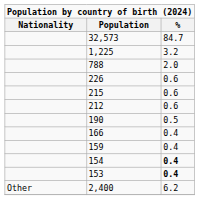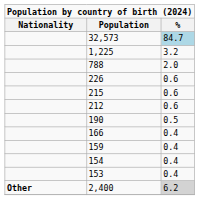(173, 39) no background -> (173, 39) lightblue background
(171, 161) bold -> (171, 161) normal
(171, 174) bold -> (171, 174) normal
(20, 188) normal -> (20, 188) bold
(171, 188) no background -> (171, 188) lightgrey background
